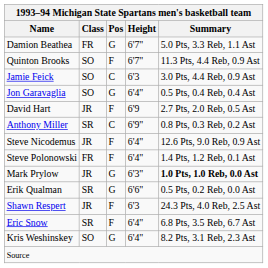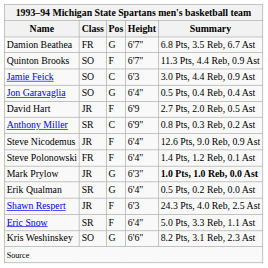(208, 45) 5.0 Pts, 3.3 Reb, 1.1 Ast -> (208, 45) 6.8 Pts, 3.5 Reb, 6.7 Ast
(136, 190) 6'6" -> (136, 190) 6'4"
(208, 222) 6.8 Pts, 3.5 Reb, 6.7 Ast -> (208, 222) 5.0 Pts, 3.3 Reb, 1.1 Ast
(136, 239) 6'4" -> (136, 239) 6'6"
